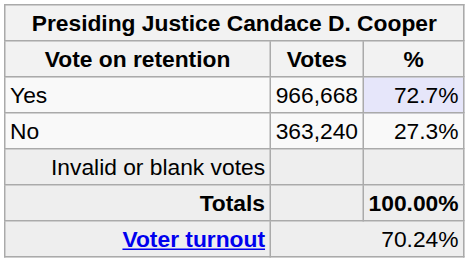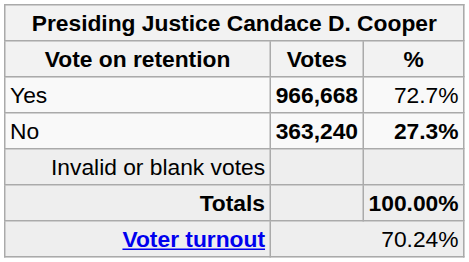(317, 95) normal -> (317, 95) bold
(426, 95) lavender background -> (426, 95) no background
(317, 131) normal -> (317, 131) bold
(426, 131) normal -> (426, 131) bold
